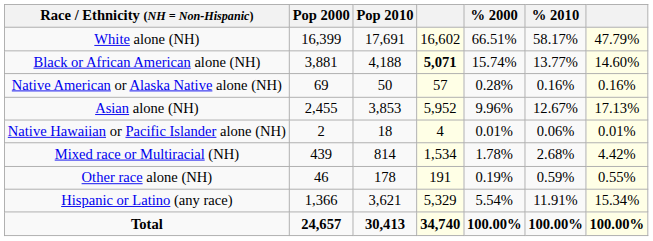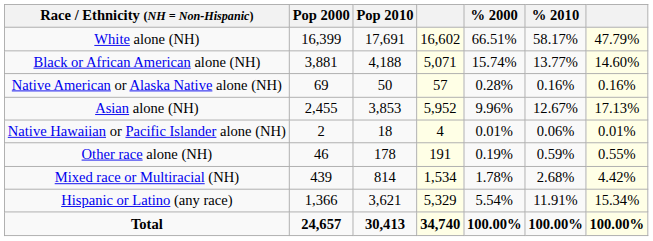(440, 62) bold -> (440, 62) normal
rows swapped: (147, 177) <-> (147, 154)
